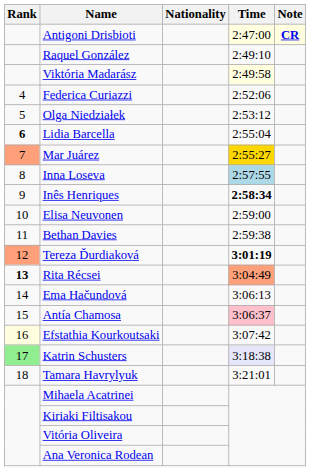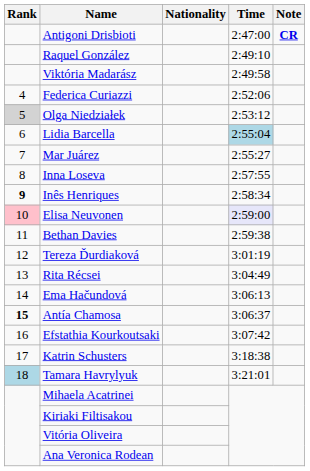(252, 34) lightyellow background -> (251, 34) no background
(290, 34) lightyellow background -> (289, 34) no background
(252, 74) lightyellow background -> (251, 74) no background
(22, 114) no background -> (22, 114) lightgrey background
(22, 134) bold -> (22, 134) normal
(252, 134) no background -> (251, 134) lightblue background
(22, 154) lightsalmon background -> (22, 154) no background
(252, 154) gold background -> (251, 154) no background
(252, 174) lightblue background -> (251, 174) no background
(22, 194) normal -> (22, 194) bold
(252, 194) bold -> (251, 194) normal
(22, 214) no background -> (22, 214) pink background
(252, 214) no background -> (251, 214) lavender background
(22, 255) lightsalmon background -> (22, 255) no background
(252, 255) bold -> (251, 255) normal
(22, 275) bold -> (22, 275) normal
(252, 275) lightsalmon background -> (251, 275) no background
(22, 315) normal -> (22, 315) bold
(252, 315) pink background -> (251, 315) no background
(22, 335) lightyellow background -> (22, 335) no background
(22, 355) lightgreen background -> (22, 355) no background
(252, 355) lavender background -> (251, 355) no background
(22, 375) no background -> (22, 375) lightblue background
